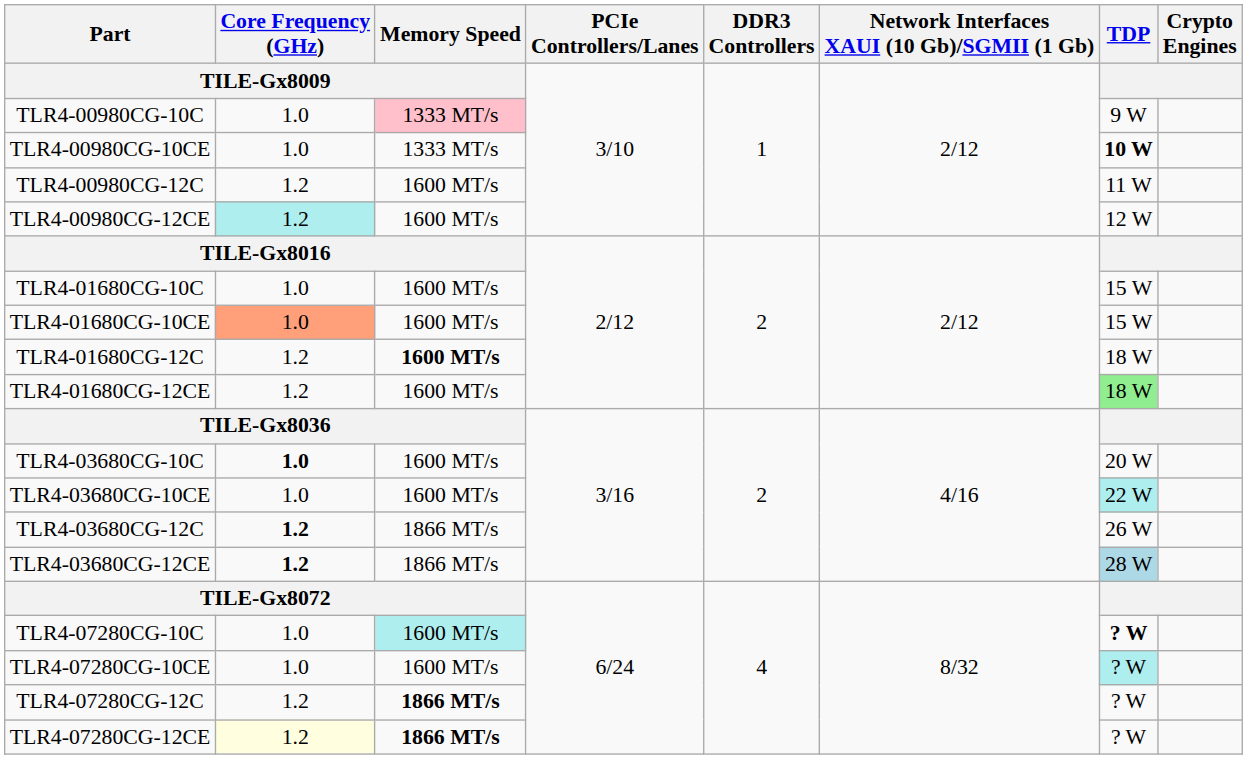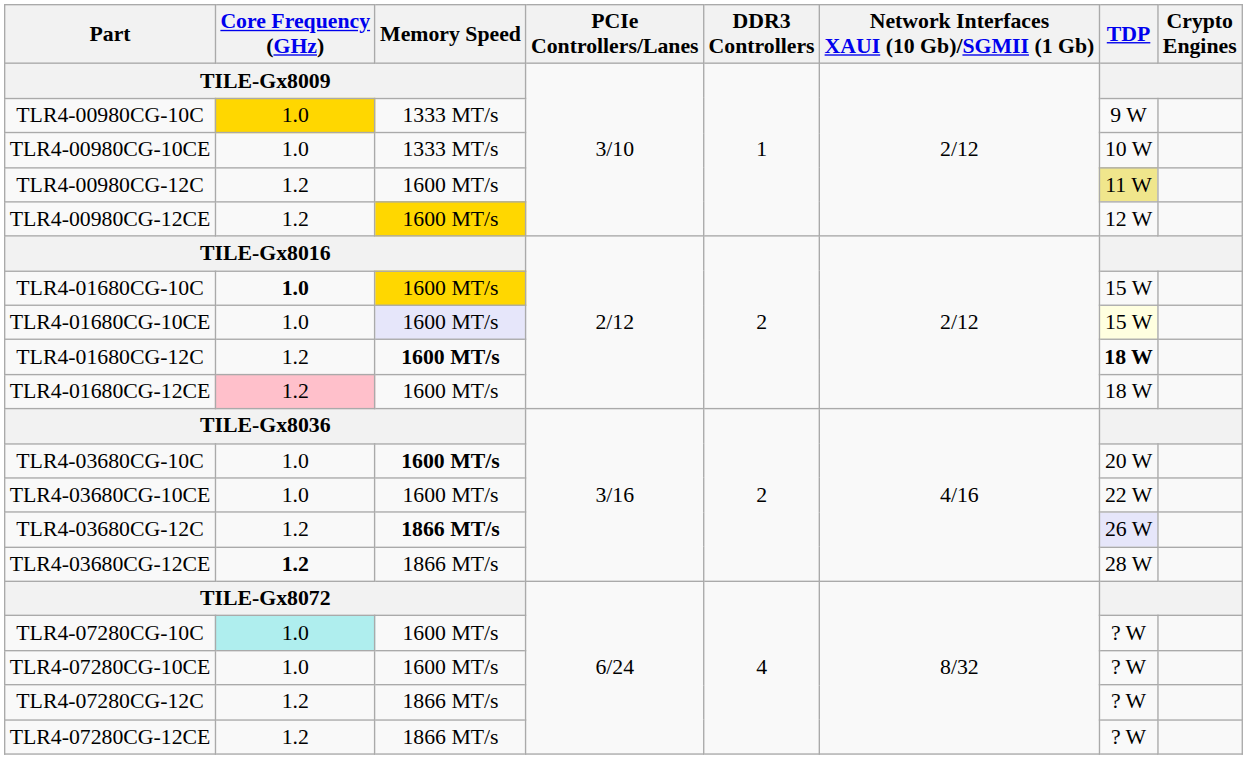(295, 115) no background -> (295, 115) gold background
(450, 115) pink background -> (450, 115) no background
(1129, 149) bold -> (1129, 149) normal
(1129, 184) no background -> (1129, 184) khaki background
(295, 218) paleturquoise background -> (295, 218) no background
(450, 218) no background -> (450, 218) gold background
(295, 287) normal -> (295, 287) bold
(450, 287) no background -> (450, 287) gold background
(295, 322) lightsalmon background -> (295, 322) no background
(450, 322) no background -> (450, 322) lavender background
(1129, 322) no background -> (1129, 322) lightyellow background
(1129, 356) normal -> (1129, 356) bold
(295, 391) no background -> (295, 391) pink background
(1129, 391) lightgreen background -> (1129, 391) no background
(295, 460) bold -> (295, 460) normal
(450, 460) normal -> (450, 460) bold
(1129, 494) paleturquoise background -> (1129, 494) no background
(295, 529) bold -> (295, 529) normal
(450, 529) normal -> (450, 529) bold
(1129, 529) no background -> (1129, 529) lavender background
(1129, 563) lightblue background -> (1129, 563) no background
(295, 632) no background -> (295, 632) paleturquoise background
(450, 632) paleturquoise background -> (450, 632) no background
(1129, 632) bold -> (1129, 632) normal
(1129, 667) paleturquoise background -> (1129, 667) no background
(450, 701) bold -> (450, 701) normal
(295, 736) lightyellow background -> (295, 736) no background
(450, 736) bold -> (450, 736) normal
